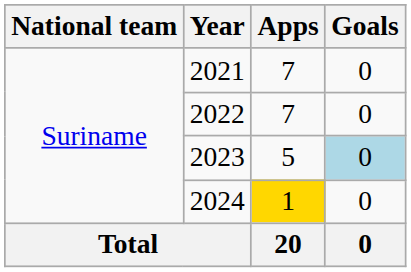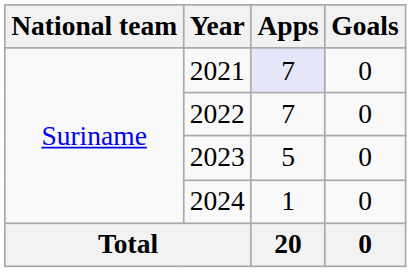(288, 69) no background -> (288, 69) lavender background
(365, 157) lightblue background -> (365, 157) no background
(288, 200) gold background -> (288, 200) no background
